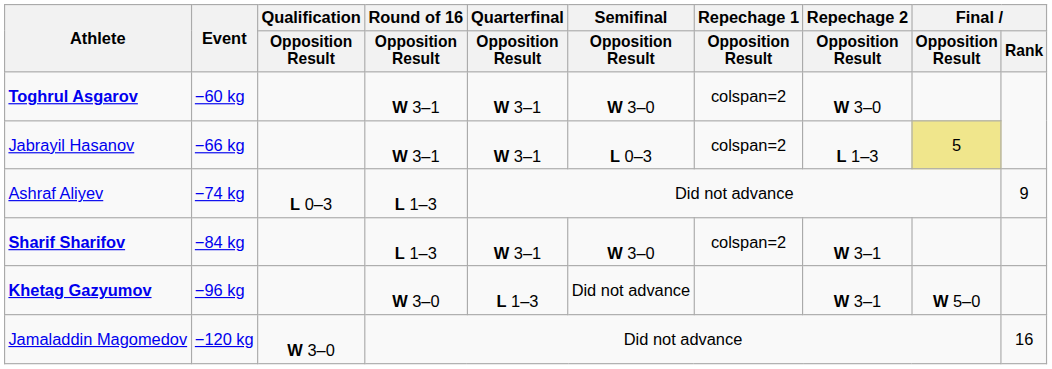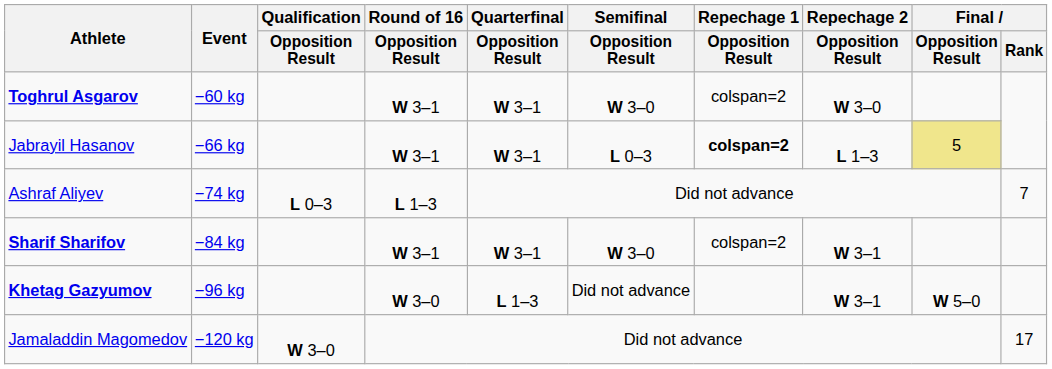(749, 145) normal -> (749, 145) bold
(1024, 194) 9 -> (1024, 194) 7
(416, 254) L 1–3 -> (416, 254) W 3–1
(1024, 339) 16 -> (1024, 339) 17
